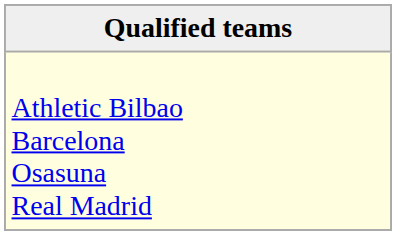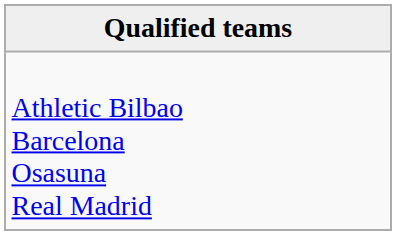(97, 156) lightyellow background -> (97, 156) no background
